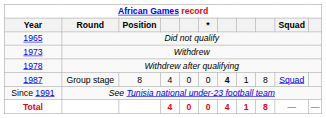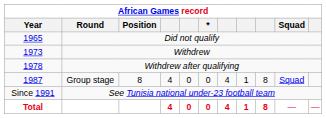(227, 80) bold -> (227, 80) normal
